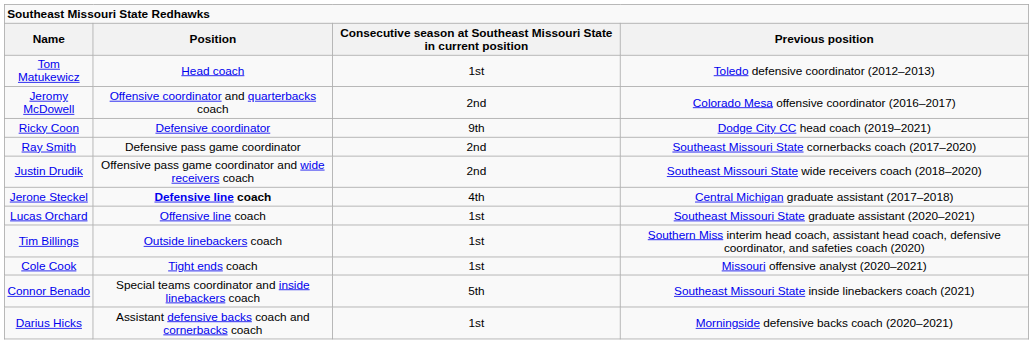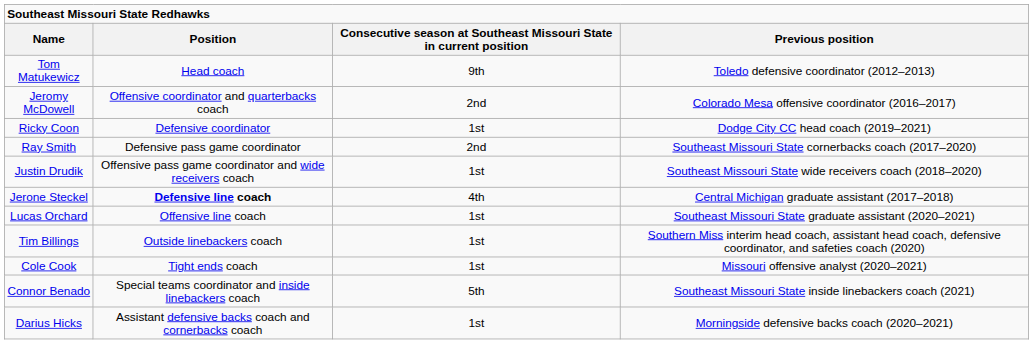(476, 71) 1st -> (476, 71) 9th
(476, 128) 9th -> (476, 128) 1st
(476, 172) 2nd -> (476, 172) 1st
